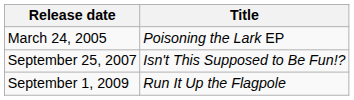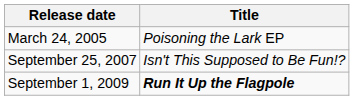(215, 83) normal -> (219, 83) bold
